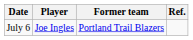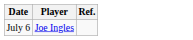- column: (121, 12)
